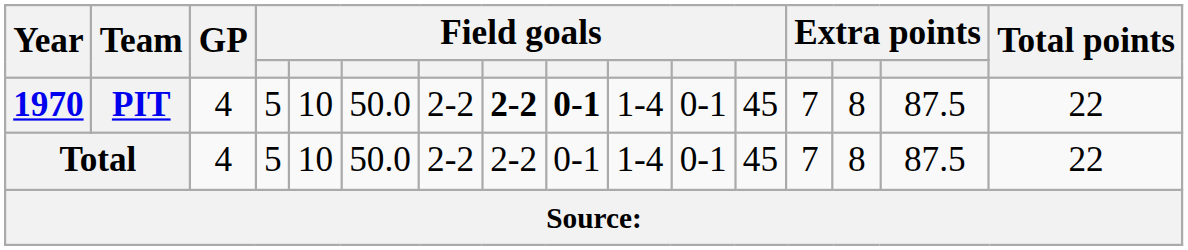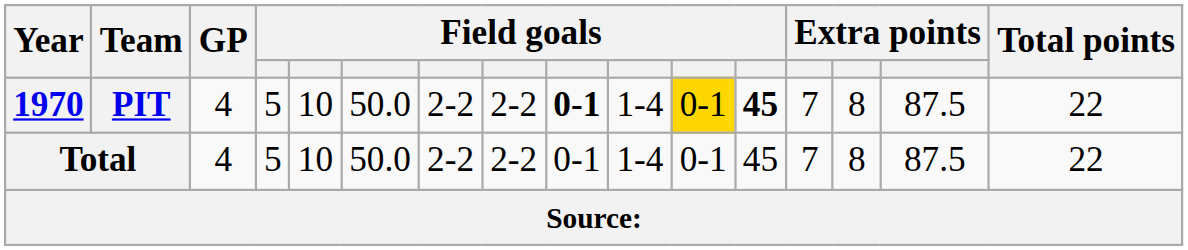(514, 104) bold -> (514, 104) normal
(703, 104) no background -> (703, 104) gold background
(760, 104) normal -> (760, 104) bold
